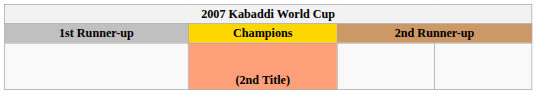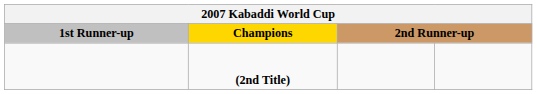(263, 80) lightsalmon background -> (263, 80) no background
